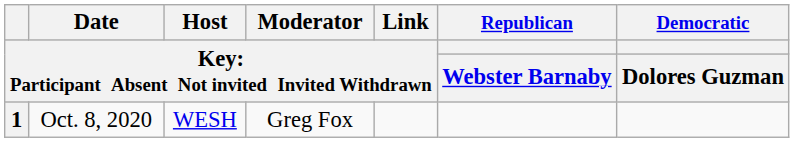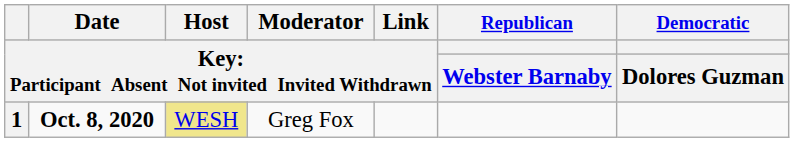(96, 119) normal -> (97, 119) bold
(205, 119) no background -> (206, 119) khaki background
